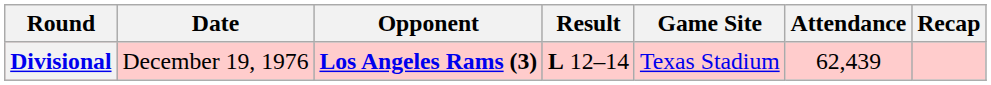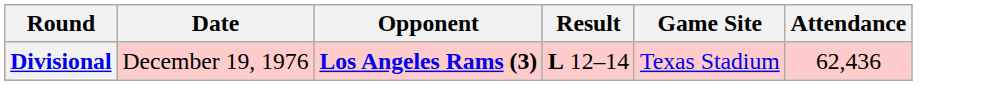- column: (949, 23)
(848, 60) 62,439 -> (848, 60) 62,436
